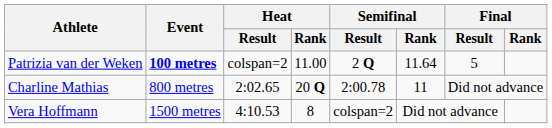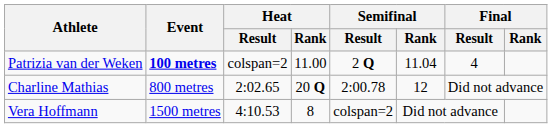(420, 63) 11.64 -> (420, 63) 11.04
(474, 63) 5 -> (474, 63) 4
(420, 87) 11 -> (420, 87) 12
